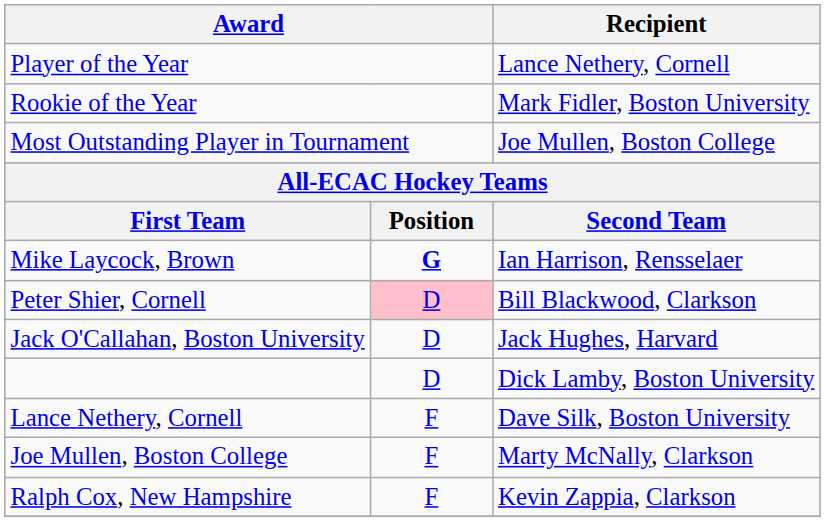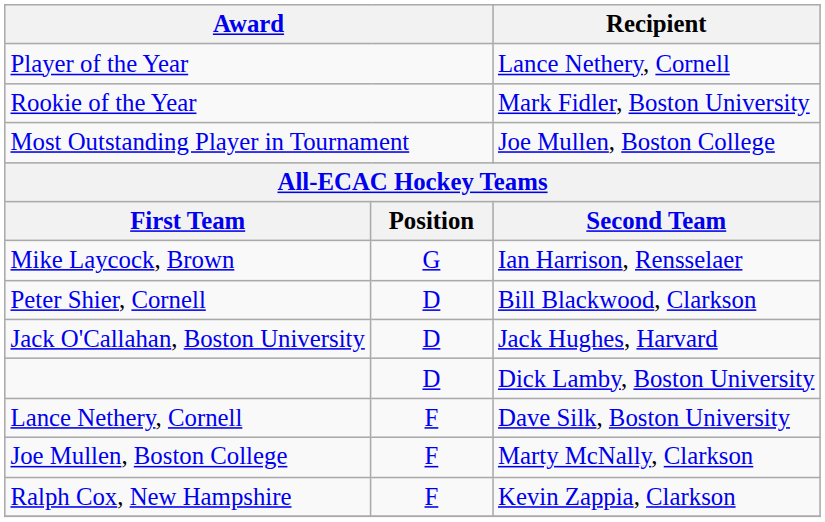(431, 260) bold -> (431, 260) normal
(431, 299) pink background -> (431, 299) no background
